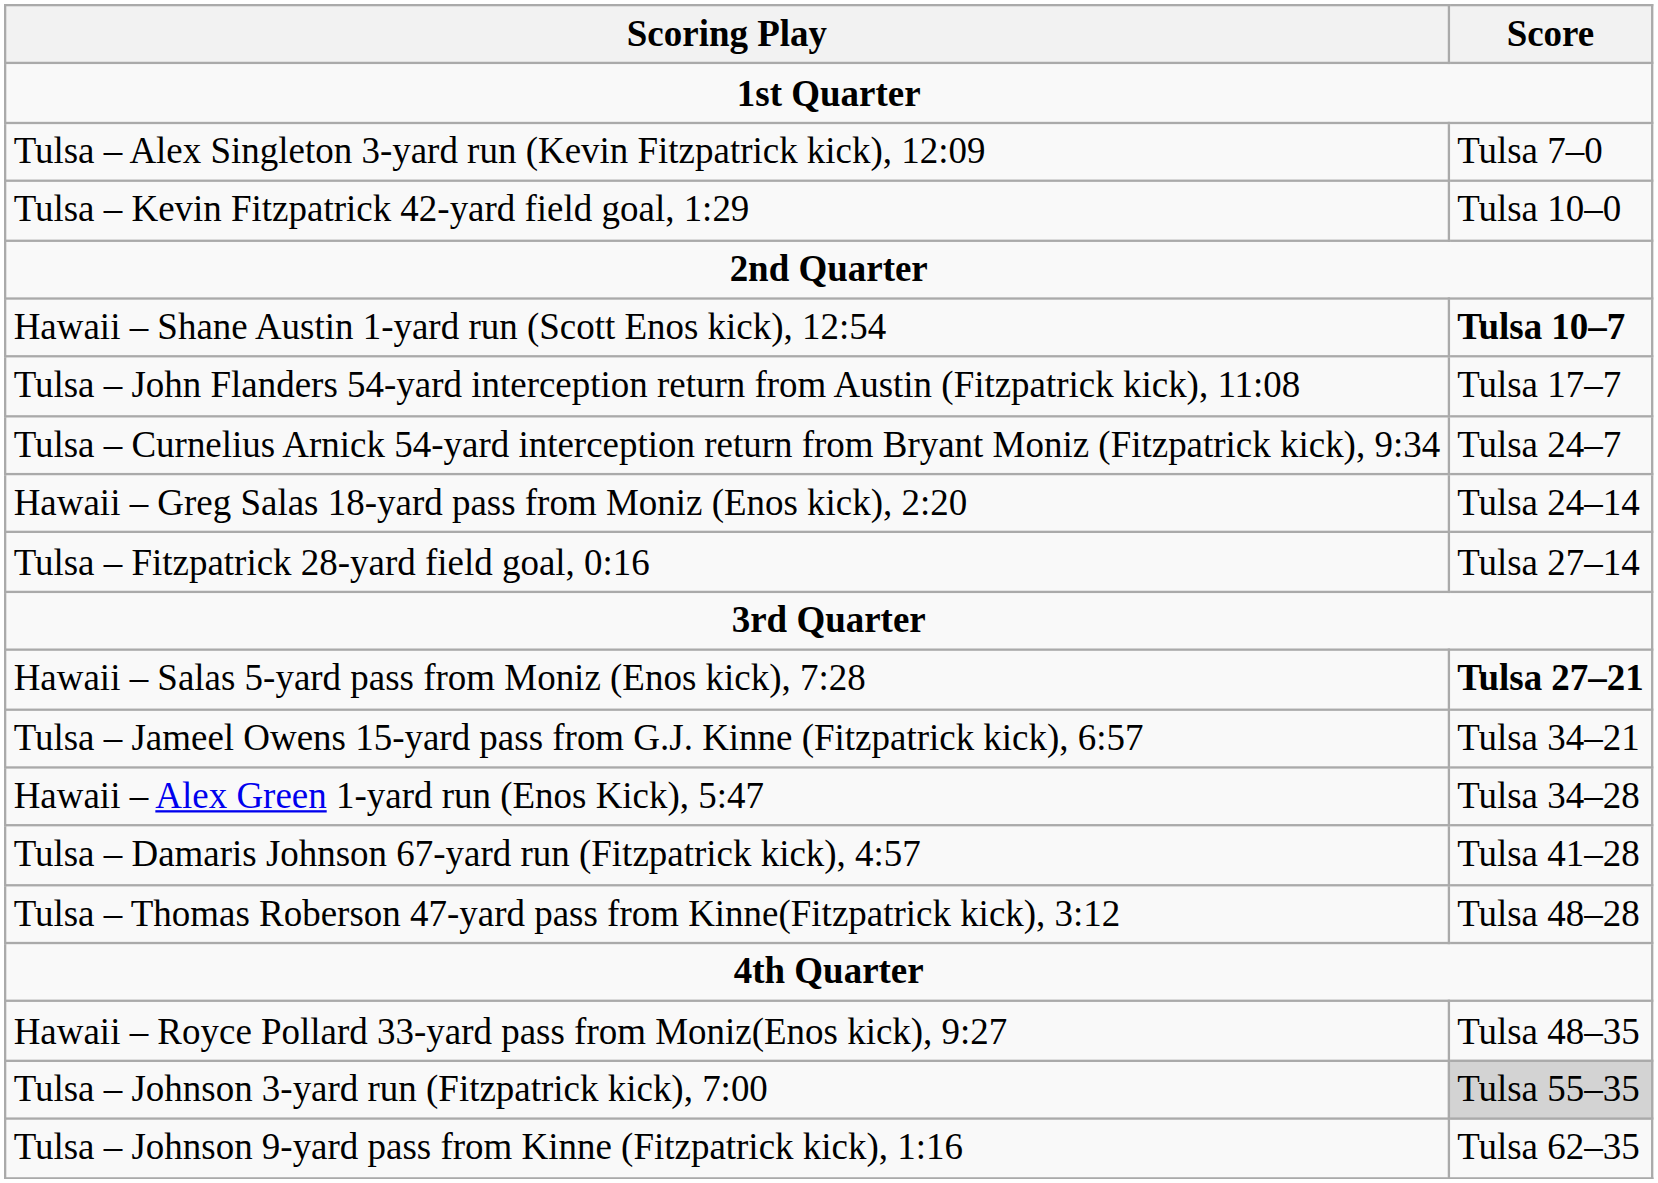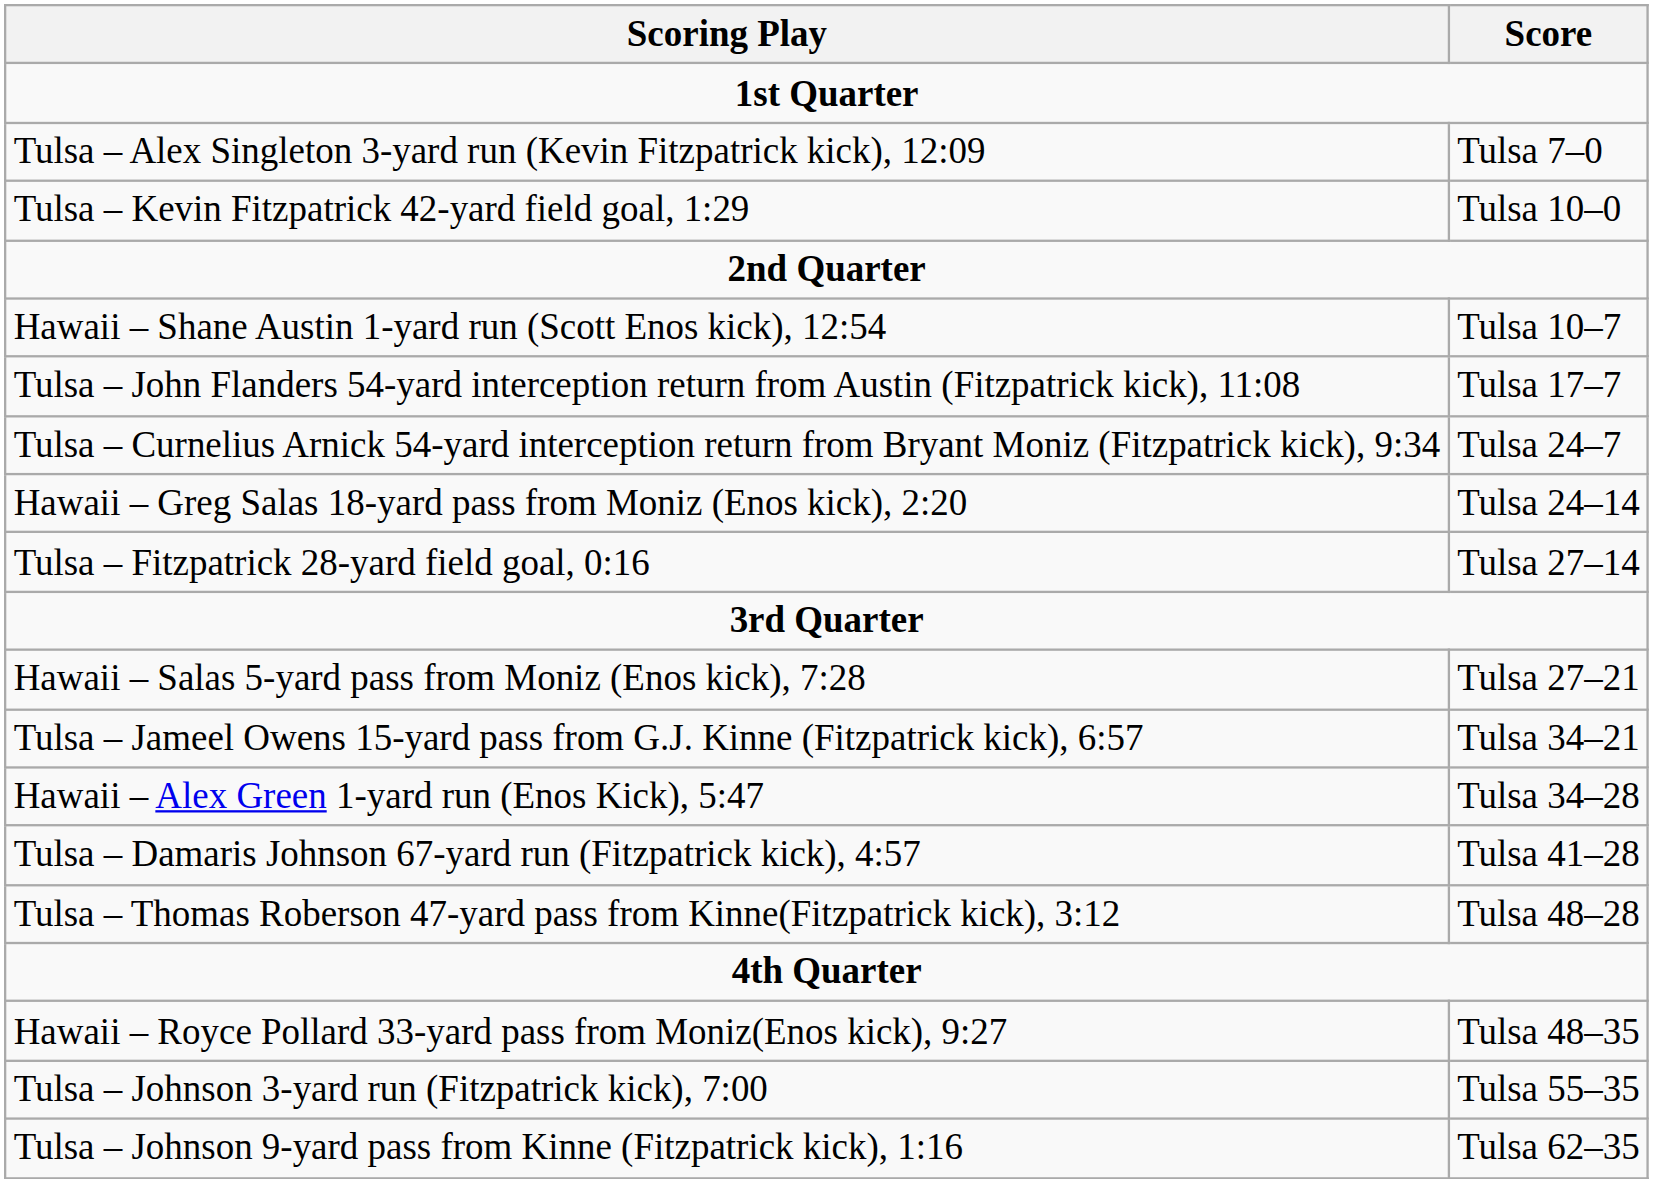(1541, 326) bold -> (1539, 326) normal
(1550, 678) bold -> (1548, 678) normal
(1548, 1088) lightgrey background -> (1548, 1088) no background
